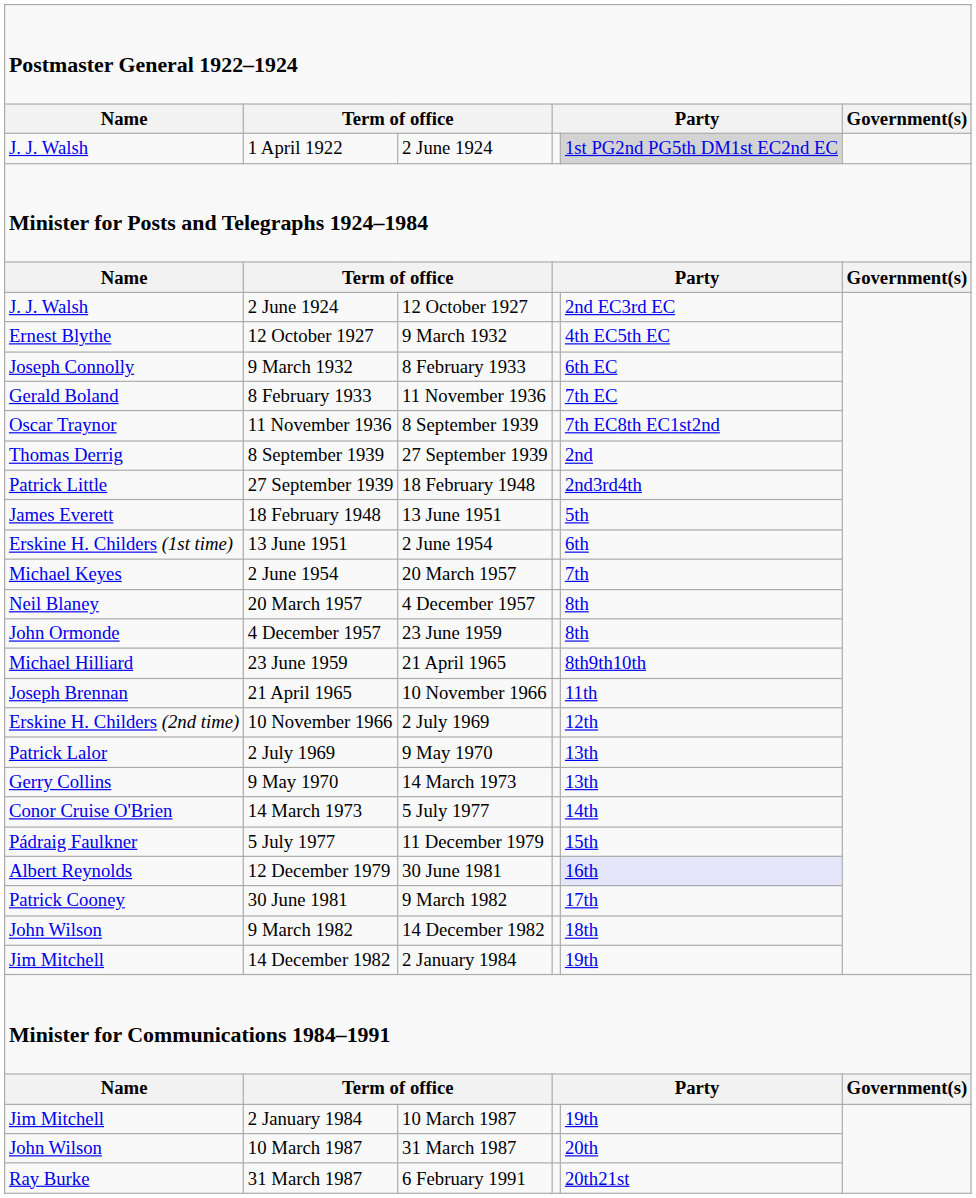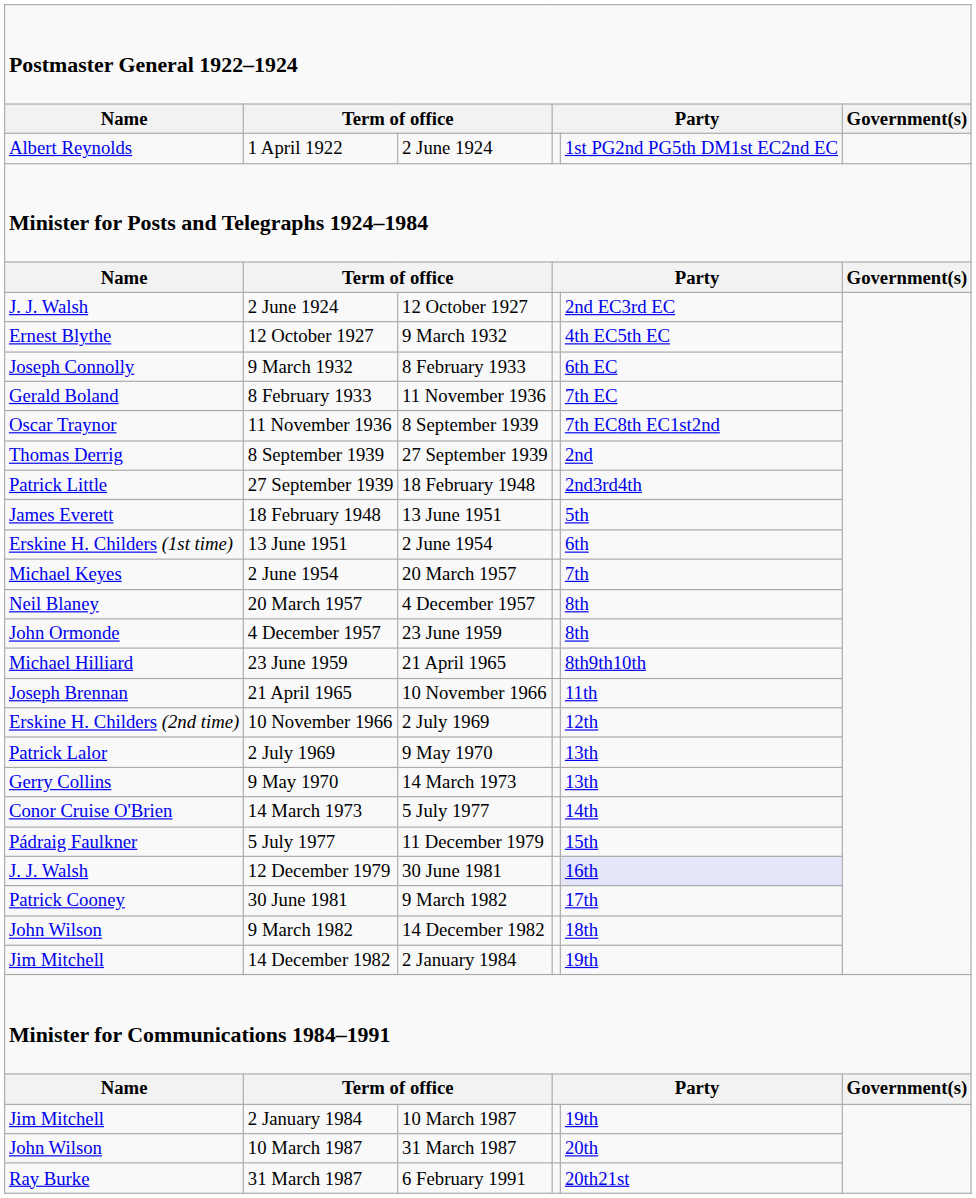(49, 148) J. J. Walsh -> (71, 148) Albert Reynolds
(701, 148) lightgrey background -> (701, 148) no background
(71, 870) Albert Reynolds -> (49, 870) J. J. Walsh
